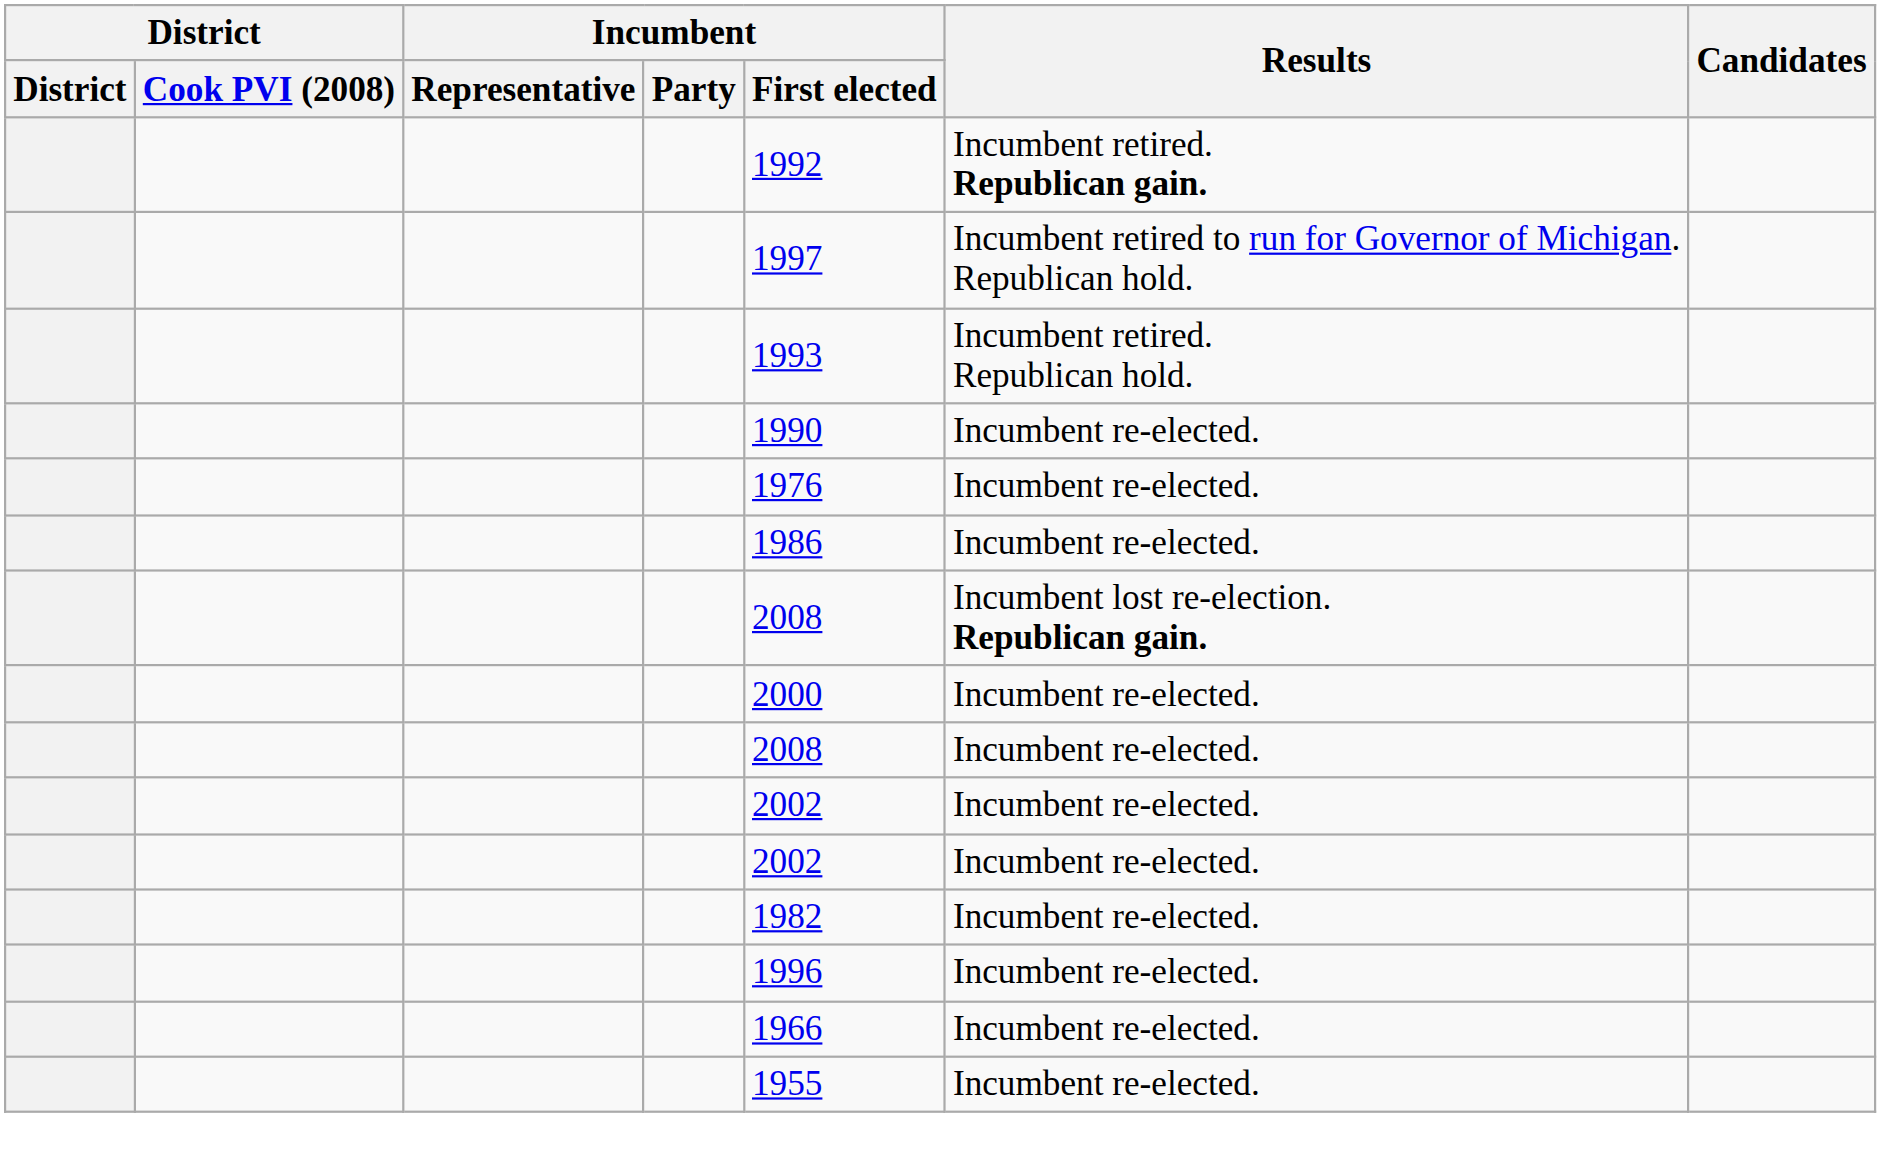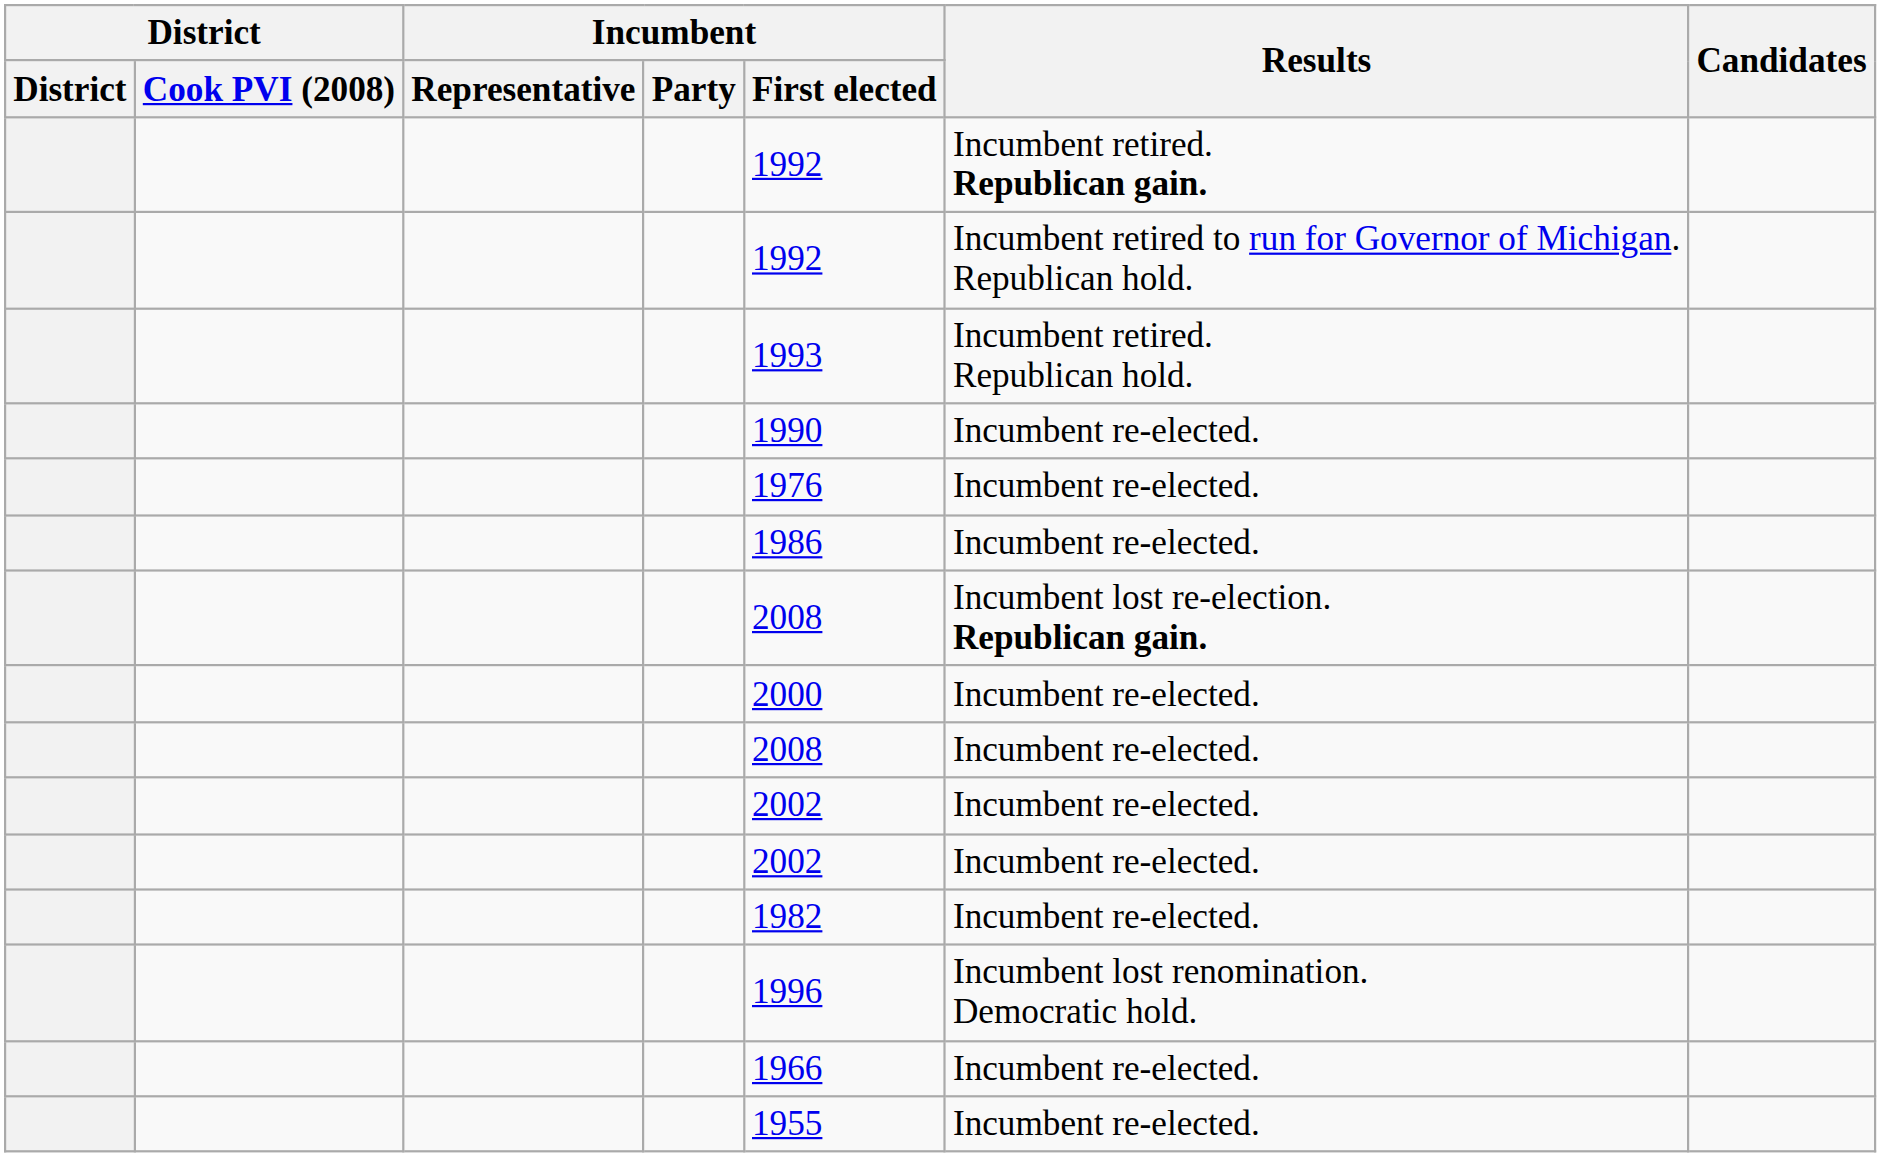(787, 259) 1997 -> (787, 259) 1992
(1106, 972) Incumbent re-elected. -> (1161, 992) Incumbent lost renomination. Democratic hold.
